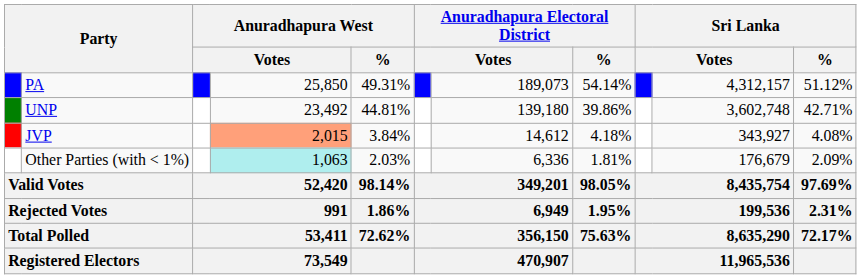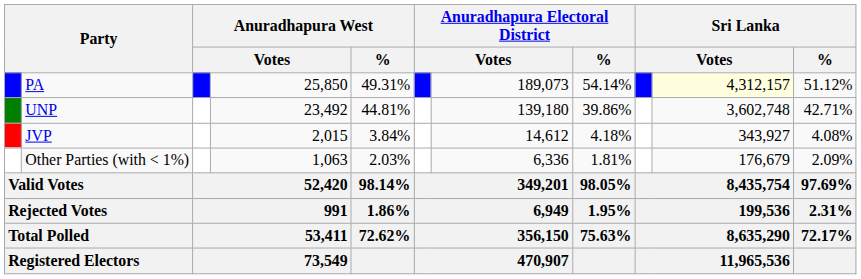(758, 85) no background -> (758, 85) lightyellow background
(330, 135) lightsalmon background -> (330, 135) no background
(330, 160) paleturquoise background -> (330, 160) no background
